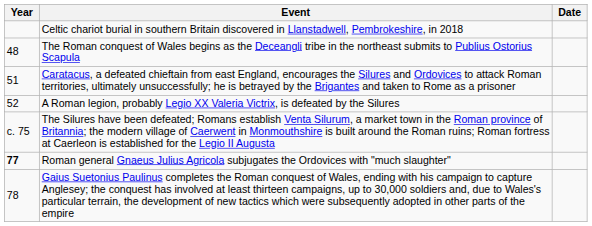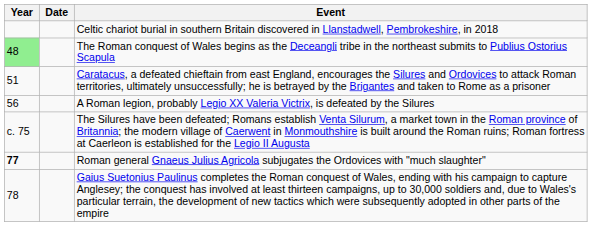columns swapped: (570, 12) <-> (296, 12)
(13, 52) no background -> (13, 52) lightgreen background
(13, 103) 52 -> (13, 103) 56
